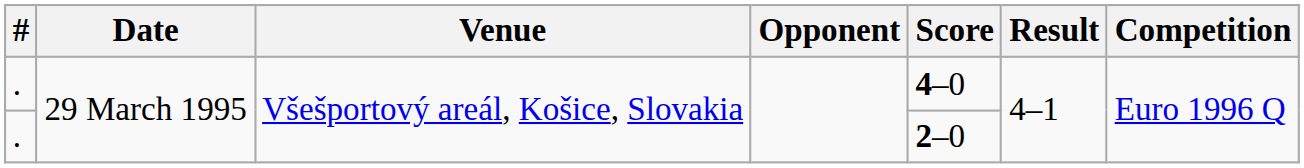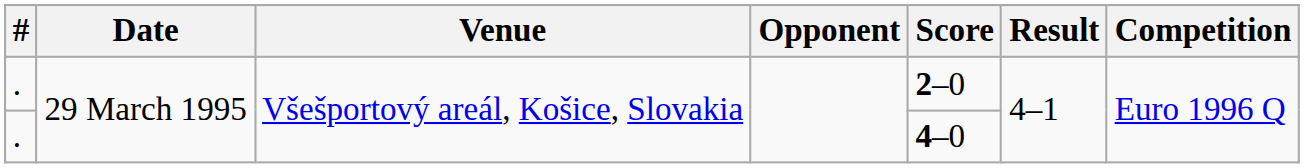(940, 83) 4–0 -> (940, 83) 2–0
(940, 135) 2–0 -> (940, 135) 4–0
